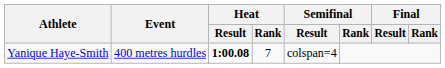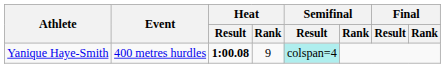(268, 53) 7 -> (268, 53) 9
(312, 53) no background -> (312, 53) paleturquoise background
